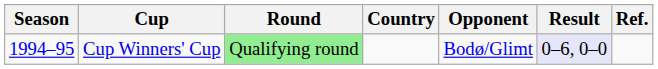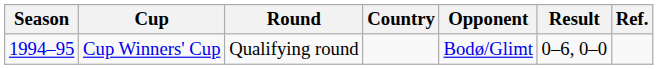(294, 49) lightgreen background -> (294, 49) no background
(574, 49) lavender background -> (574, 49) no background
